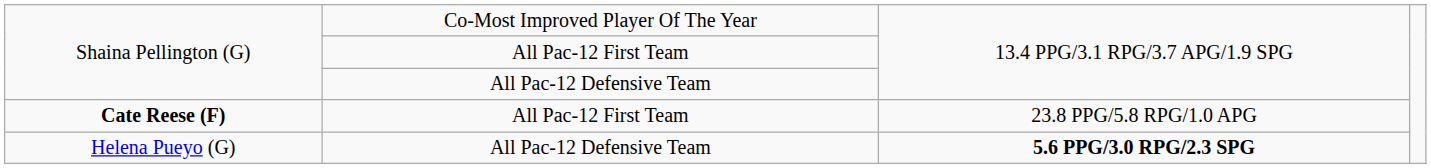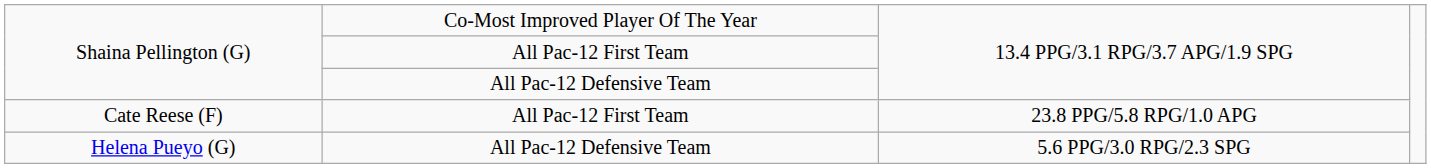(163, 115) bold -> (163, 115) normal
(1144, 147) bold -> (1144, 147) normal
